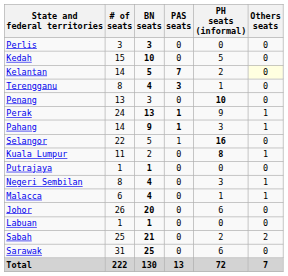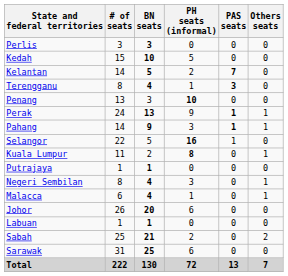columns swapped: (179, 21) <-> (221, 21)
(266, 72) lightyellow background -> (266, 72) no background
